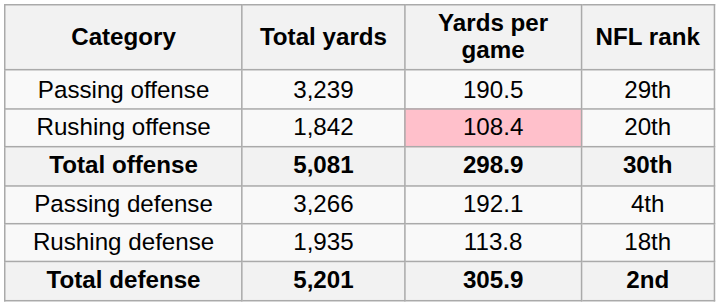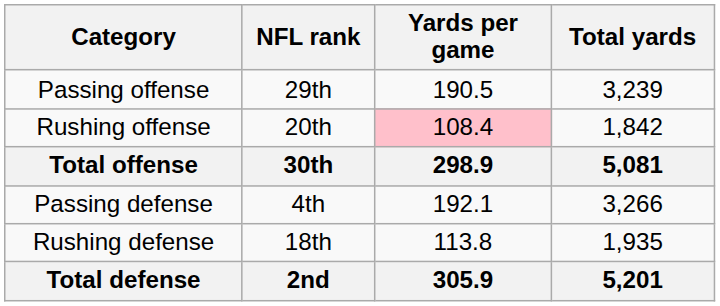columns swapped: (323, 37) <-> (648, 37)
